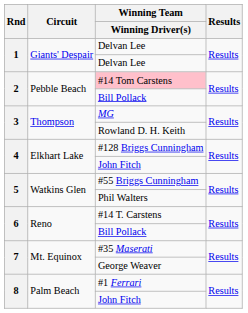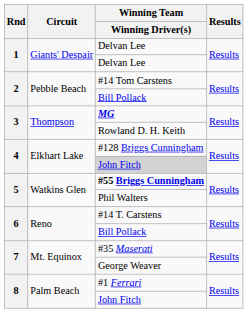(135, 80) pink background -> (135, 80) no background
(106, 114) normal -> (106, 114) bold
(119, 165) no background -> (119, 165) lightgrey background
(148, 181) normal -> (151, 181) bold
